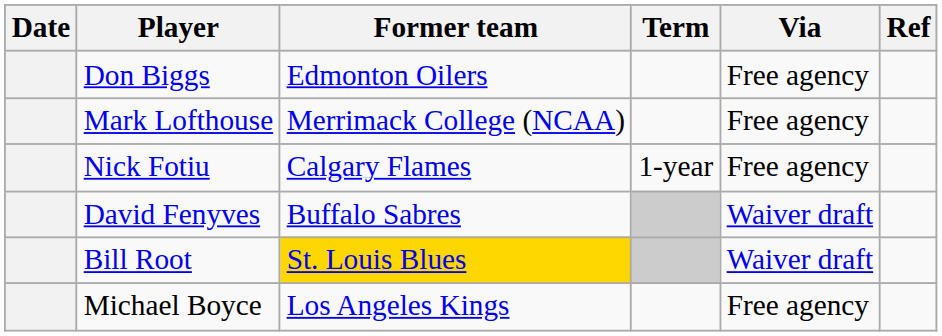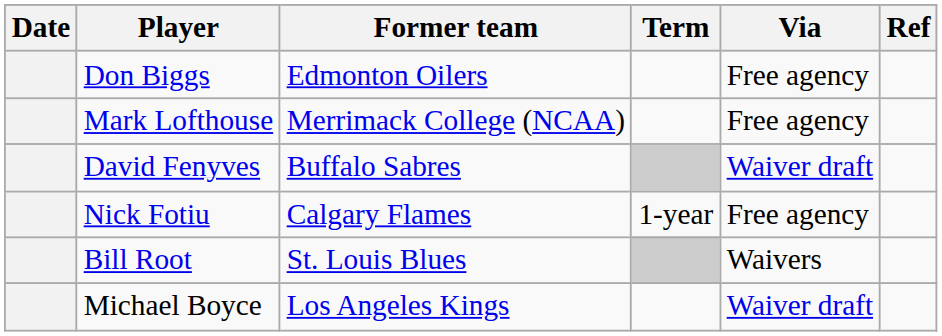rows swapped: (172, 213) <-> (147, 167)
(377, 259) gold background -> (377, 259) no background
(800, 259) Waiver draft -> (774, 259) Waivers
(798, 306) Free agency -> (800, 306) Waiver draft
